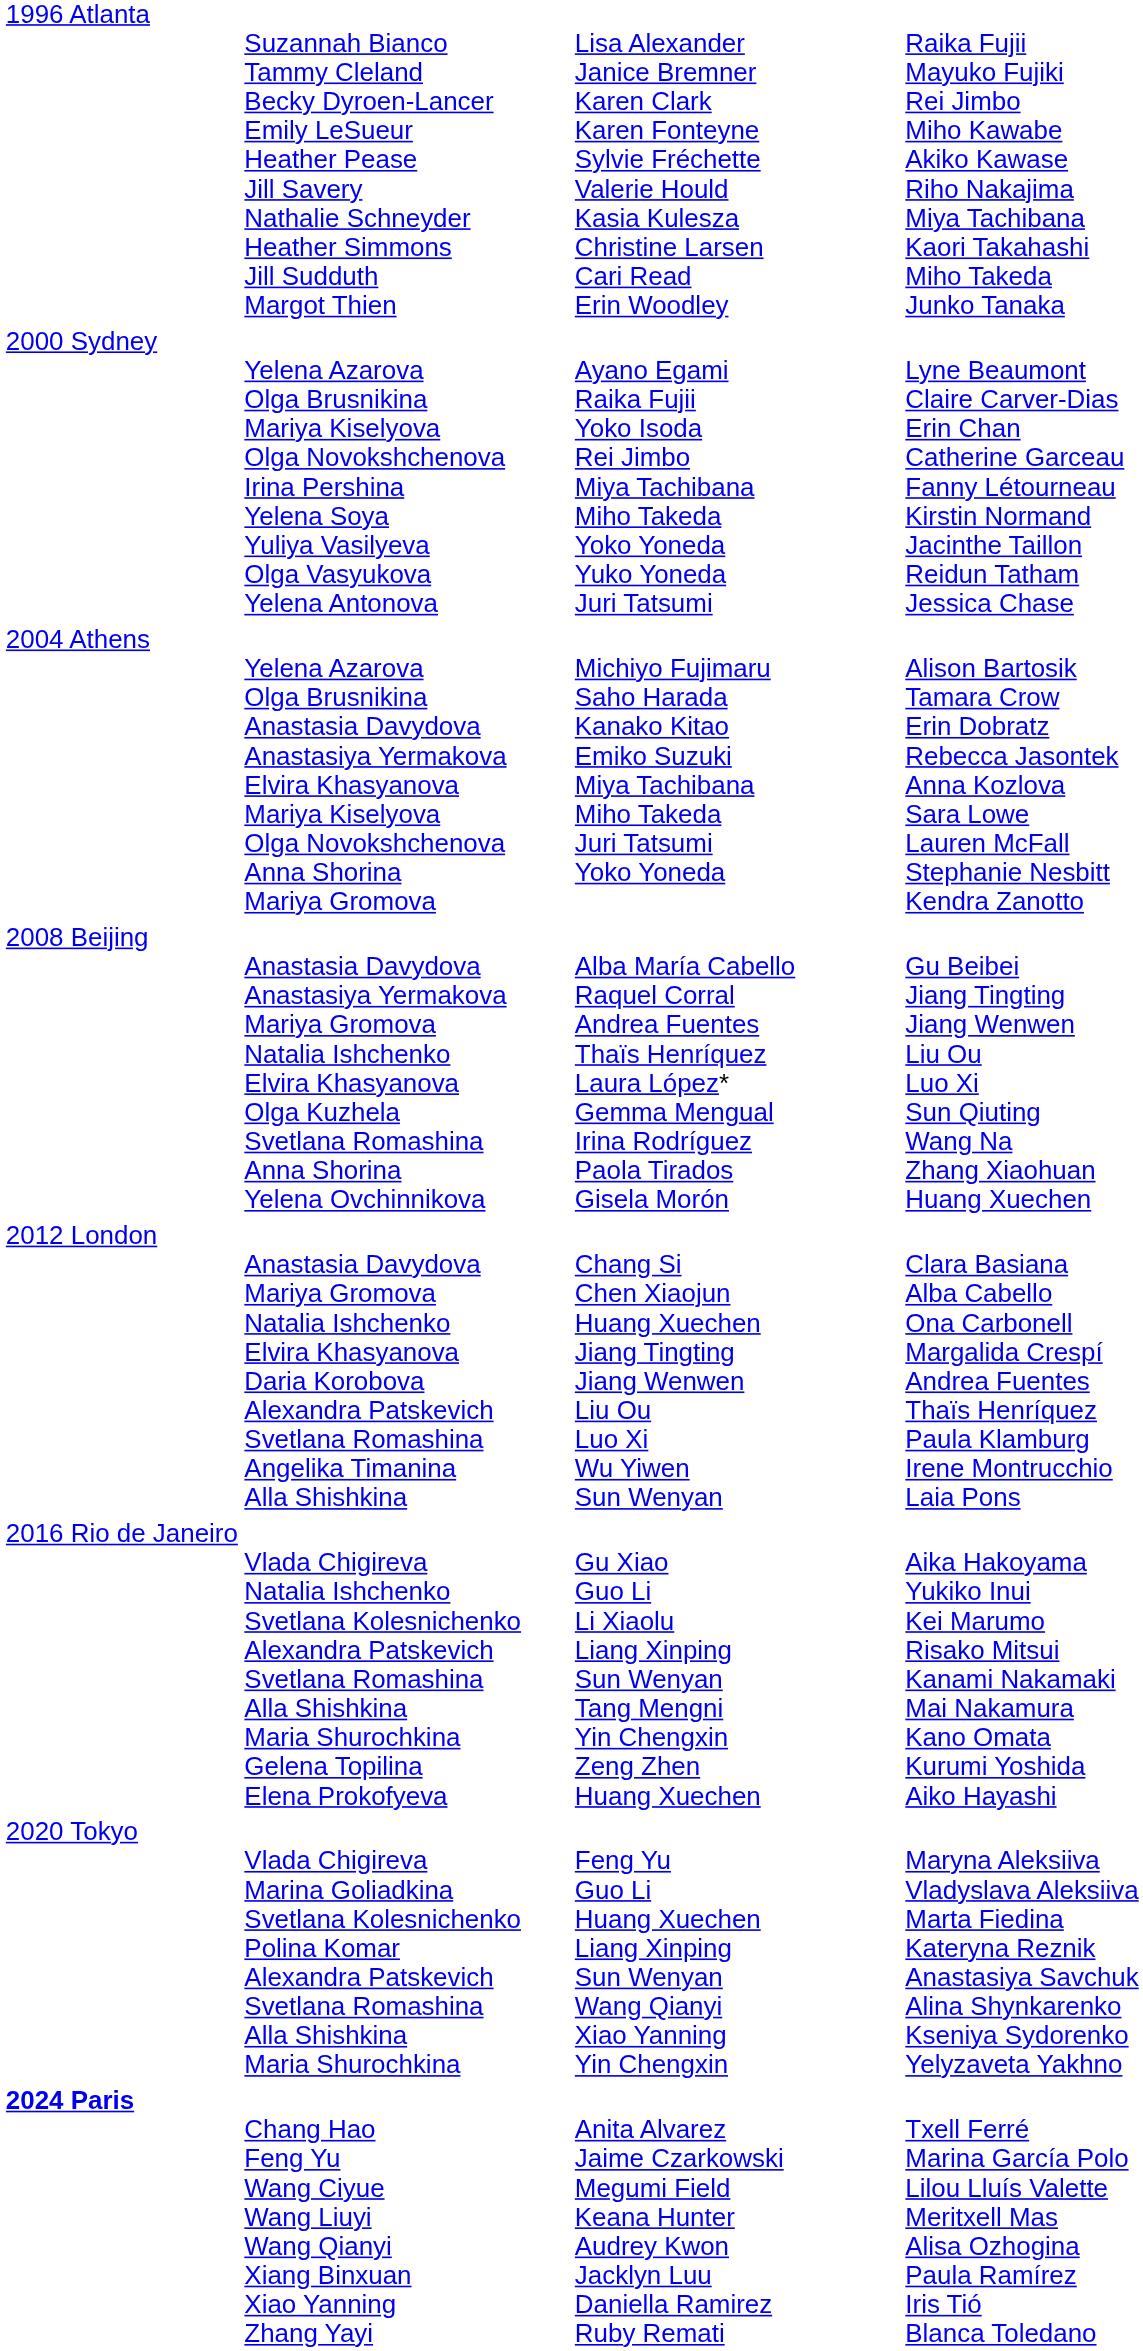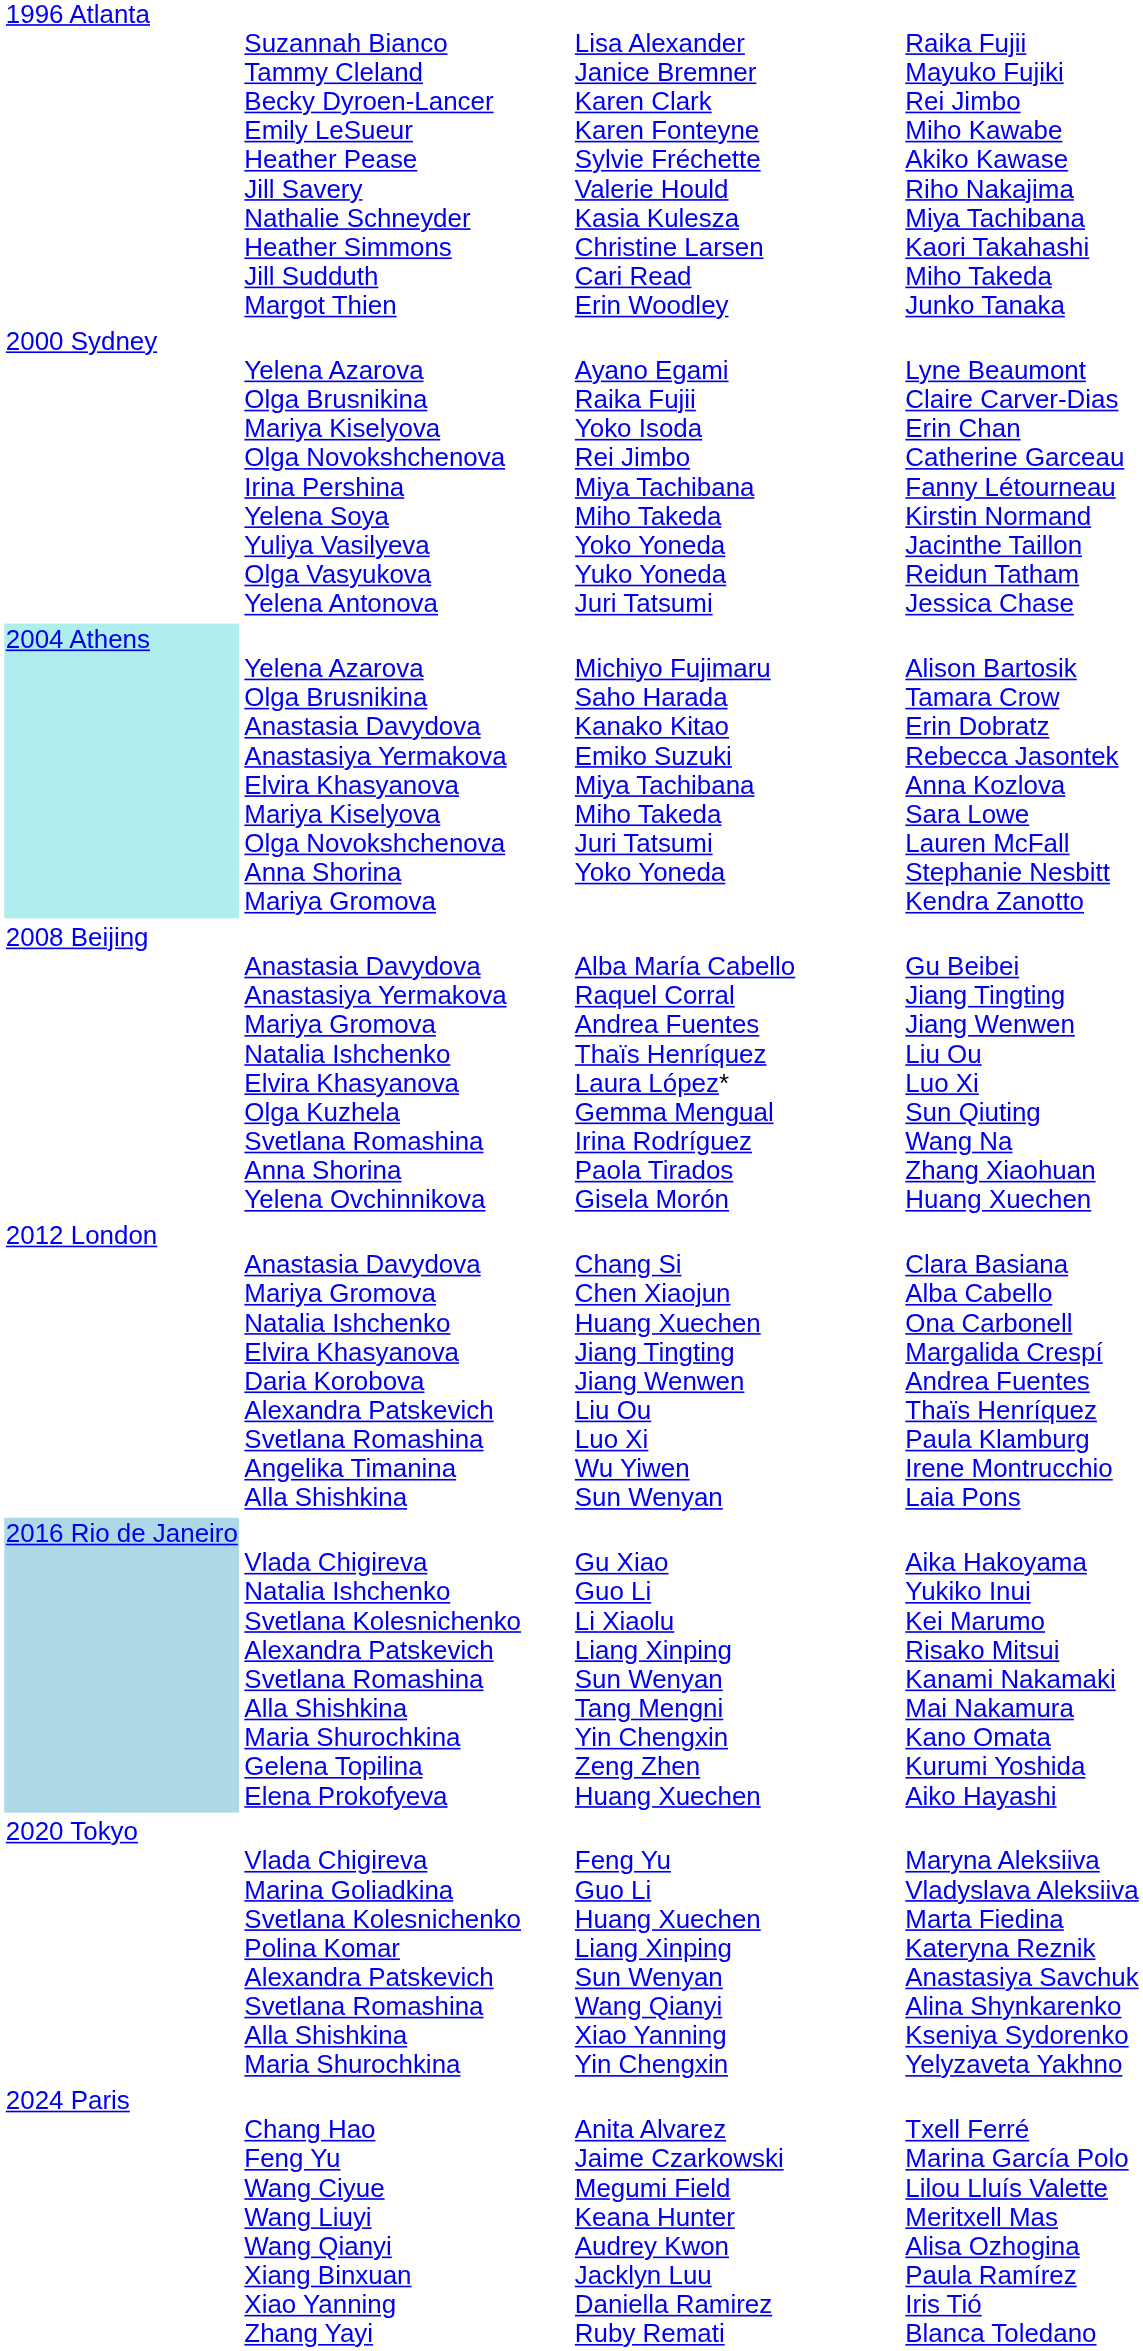(78, 639) no background -> (78, 639) paleturquoise background
(122, 1533) no background -> (122, 1533) lightblue background
(70, 2100) bold -> (68, 2100) normal
